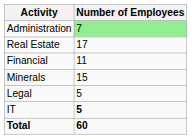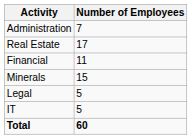(79, 28) lightgreen background -> (79, 28) no background
(79, 110) bold -> (79, 110) normal
